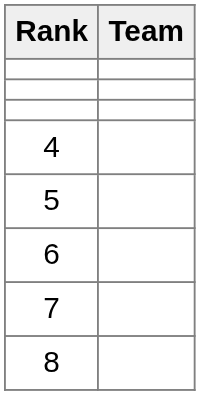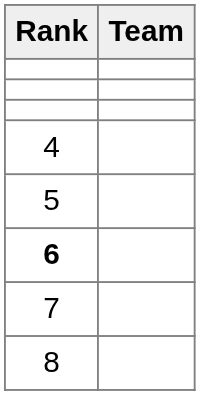(52, 254) normal -> (52, 254) bold
